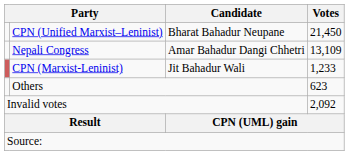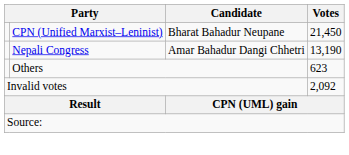(326, 50) 13,109 -> (326, 50) 13,190
- row: (68, 68)
